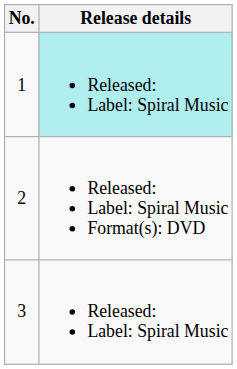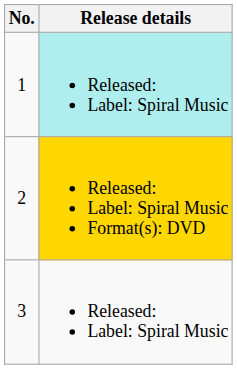(136, 208) no background -> (136, 208) gold background
